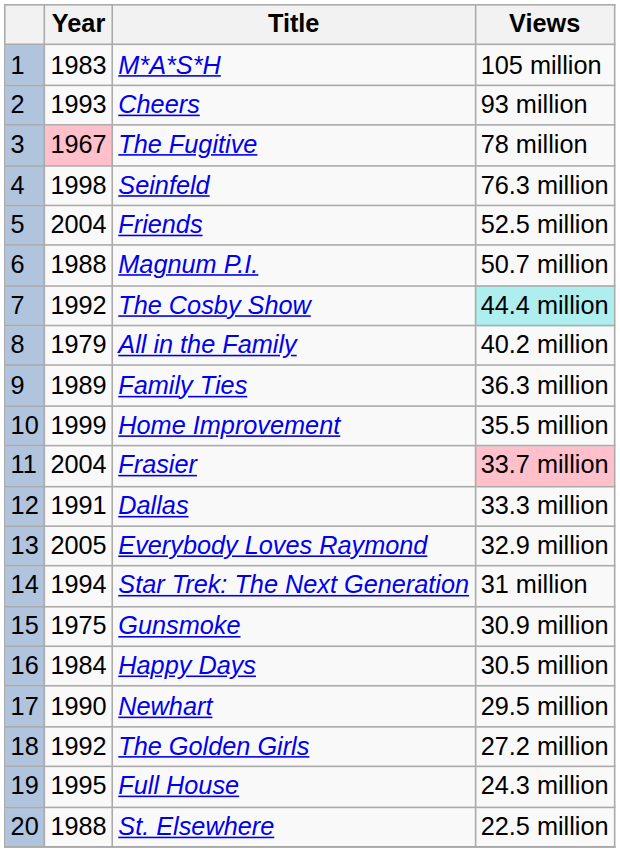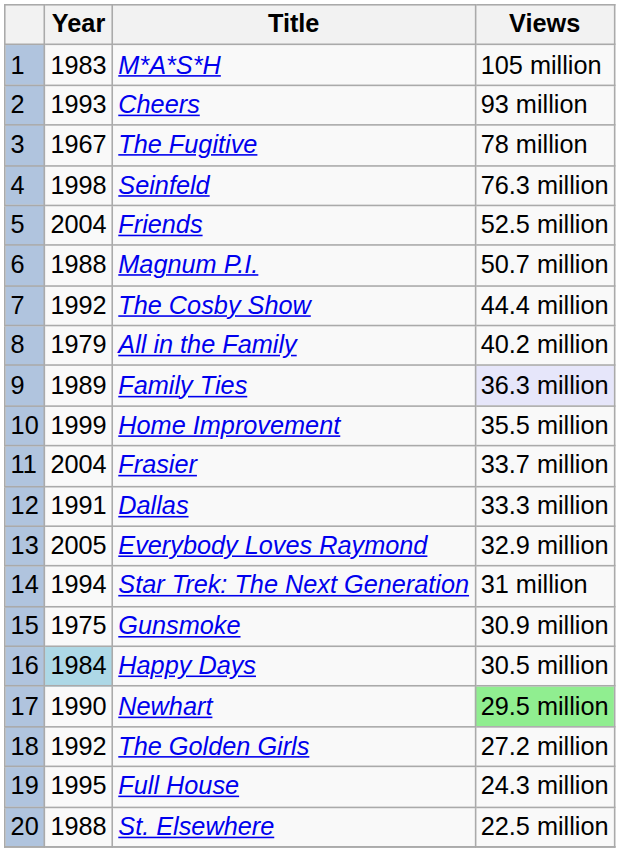(79, 144) pink background -> (79, 144) no background
(545, 305) paleturquoise background -> (545, 305) no background
(545, 385) no background -> (545, 385) lavender background
(545, 465) pink background -> (545, 465) no background
(79, 666) no background -> (79, 666) lightblue background
(545, 706) no background -> (545, 706) lightgreen background
